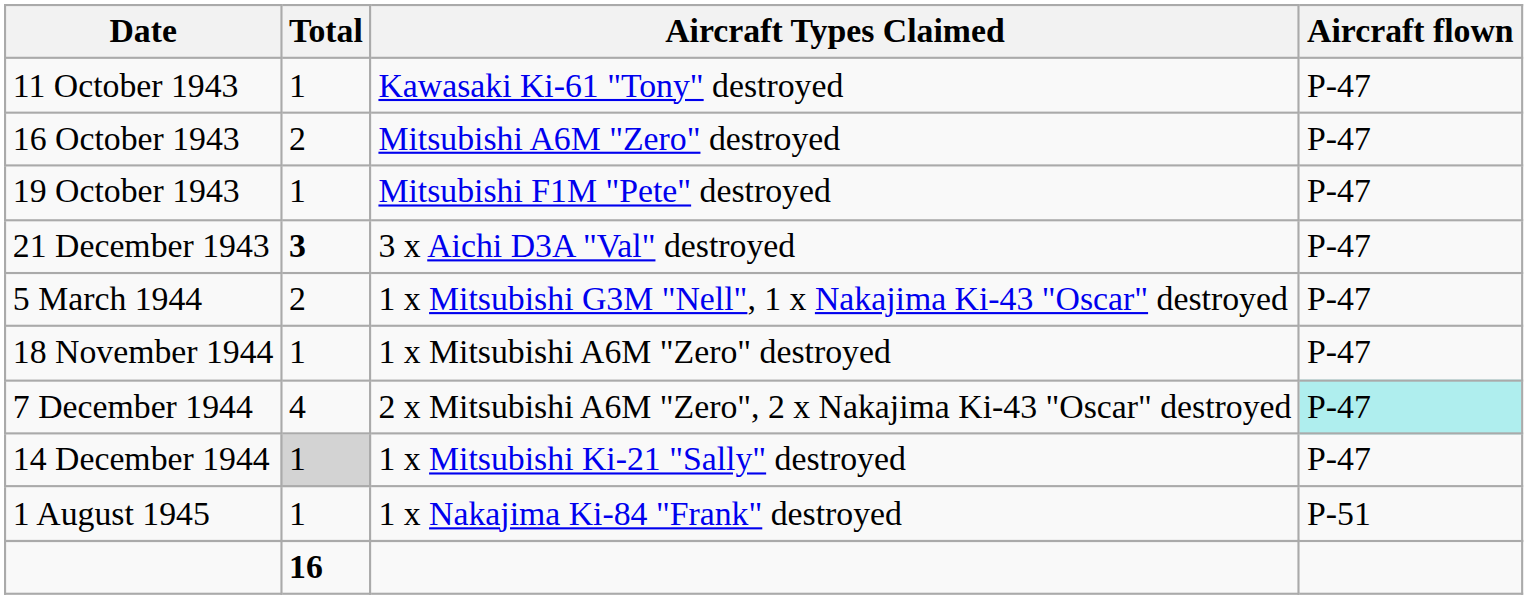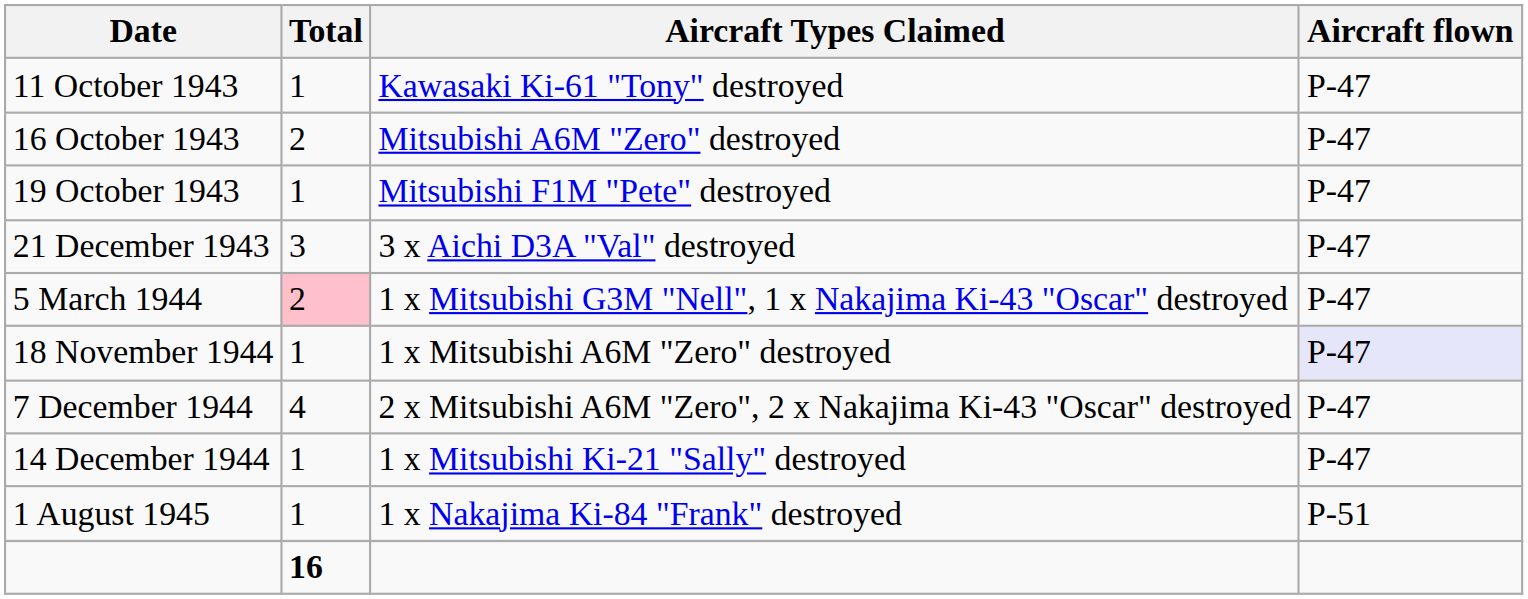(297, 245) bold -> (297, 245) normal
(297, 298) no background -> (297, 298) pink background
(1339, 352) no background -> (1339, 352) lavender background
(1339, 406) paleturquoise background -> (1339, 406) no background
(297, 459) lightgrey background -> (297, 459) no background
